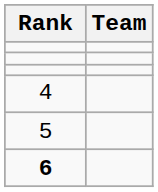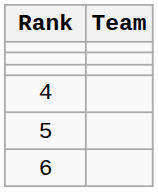(46, 168) bold -> (46, 168) normal
